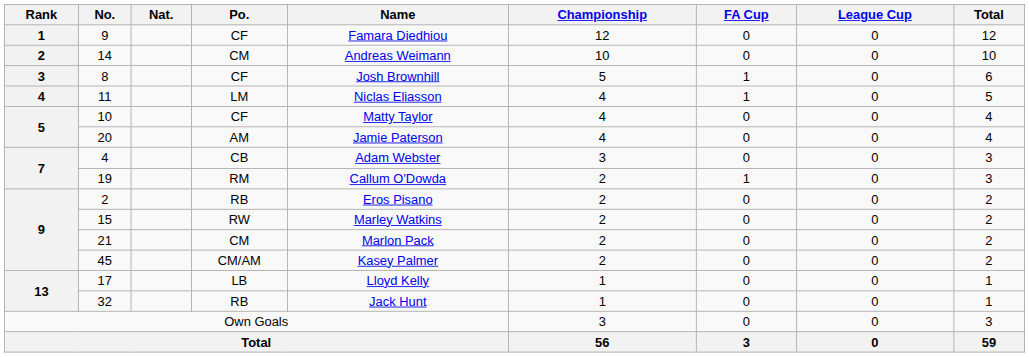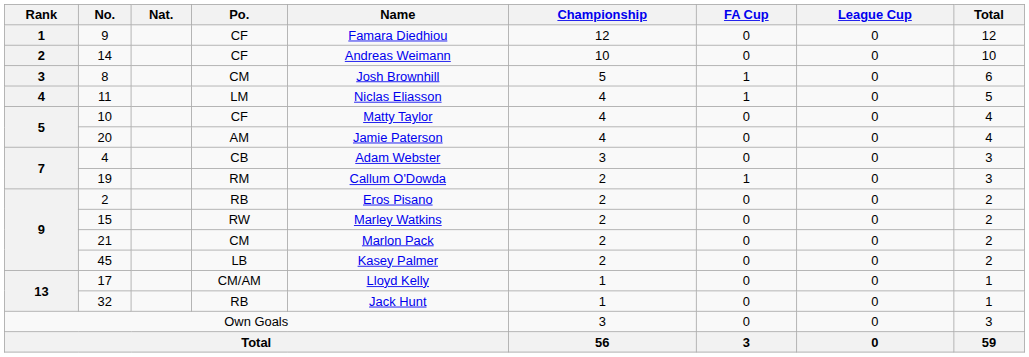(239, 56) CM -> (239, 56) CF
(239, 76) CF -> (239, 76) CM
(239, 260) CM/AM -> (239, 260) LB
(239, 281) LB -> (239, 281) CM/AM
